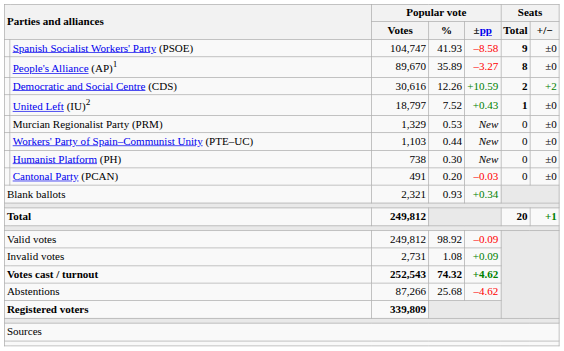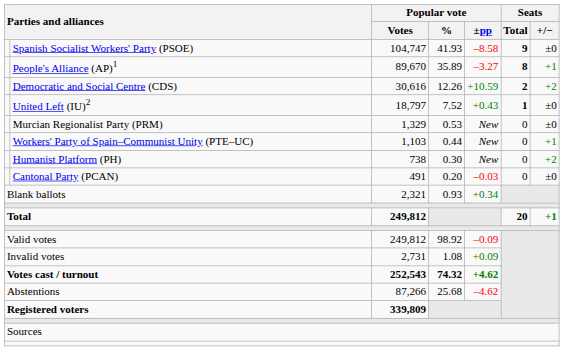(551, 67) ±0 -> (551, 67) +1
(551, 141) ±0 -> (551, 141) +1
(551, 159) ±0 -> (551, 159) +2
